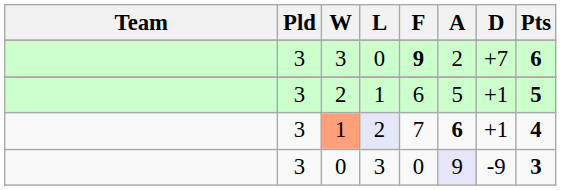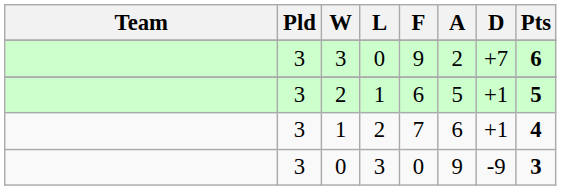(418, 58) bold -> (418, 58) normal
(341, 130) lightsalmon background -> (341, 130) no background
(380, 130) lavender background -> (380, 130) no background
(457, 130) bold -> (457, 130) normal
(457, 166) lavender background -> (457, 166) no background
